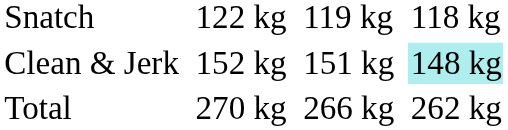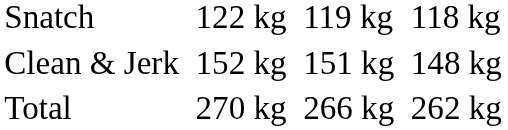(456, 62) paleturquoise background -> (456, 62) no background
